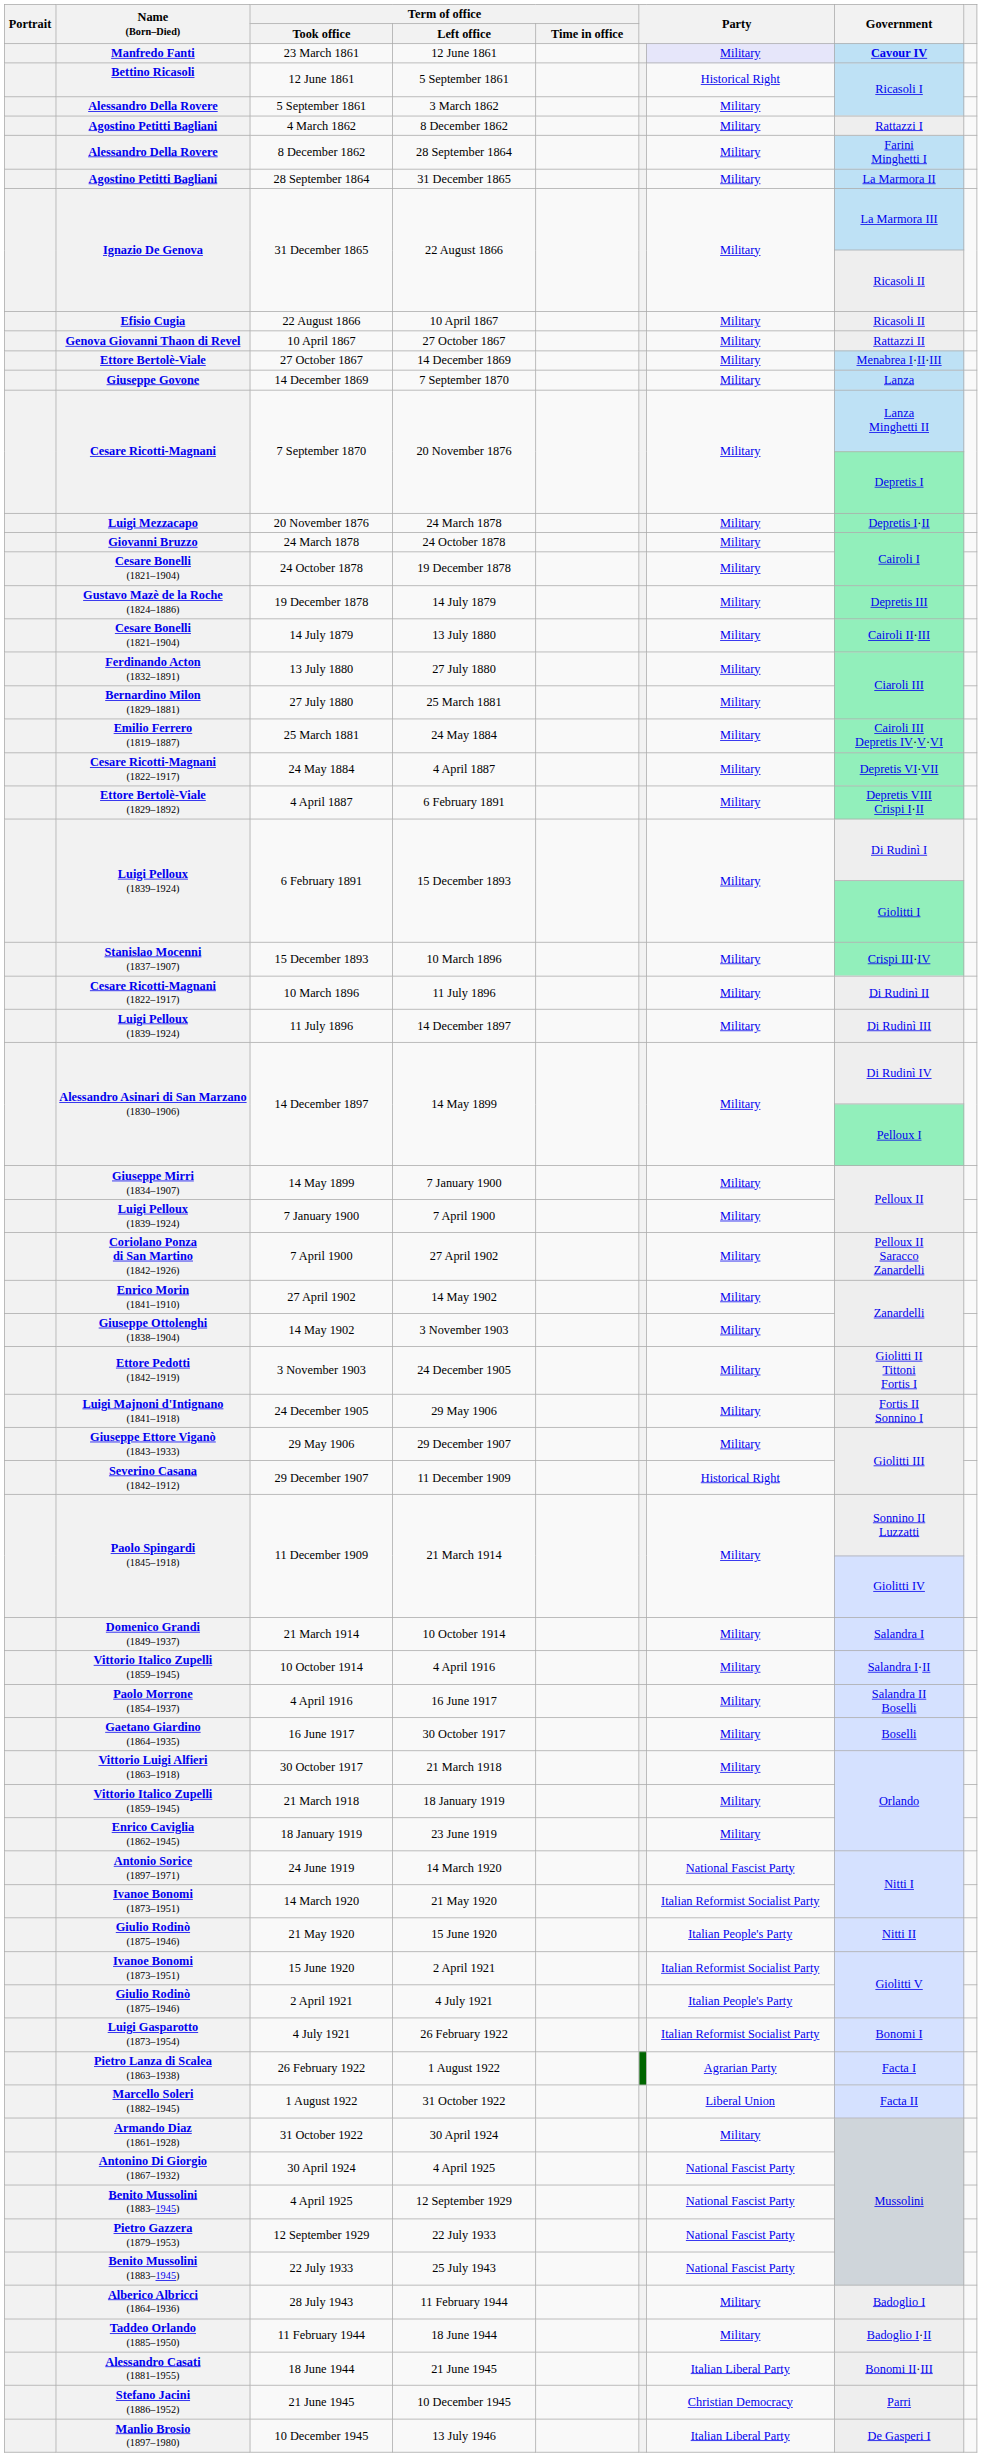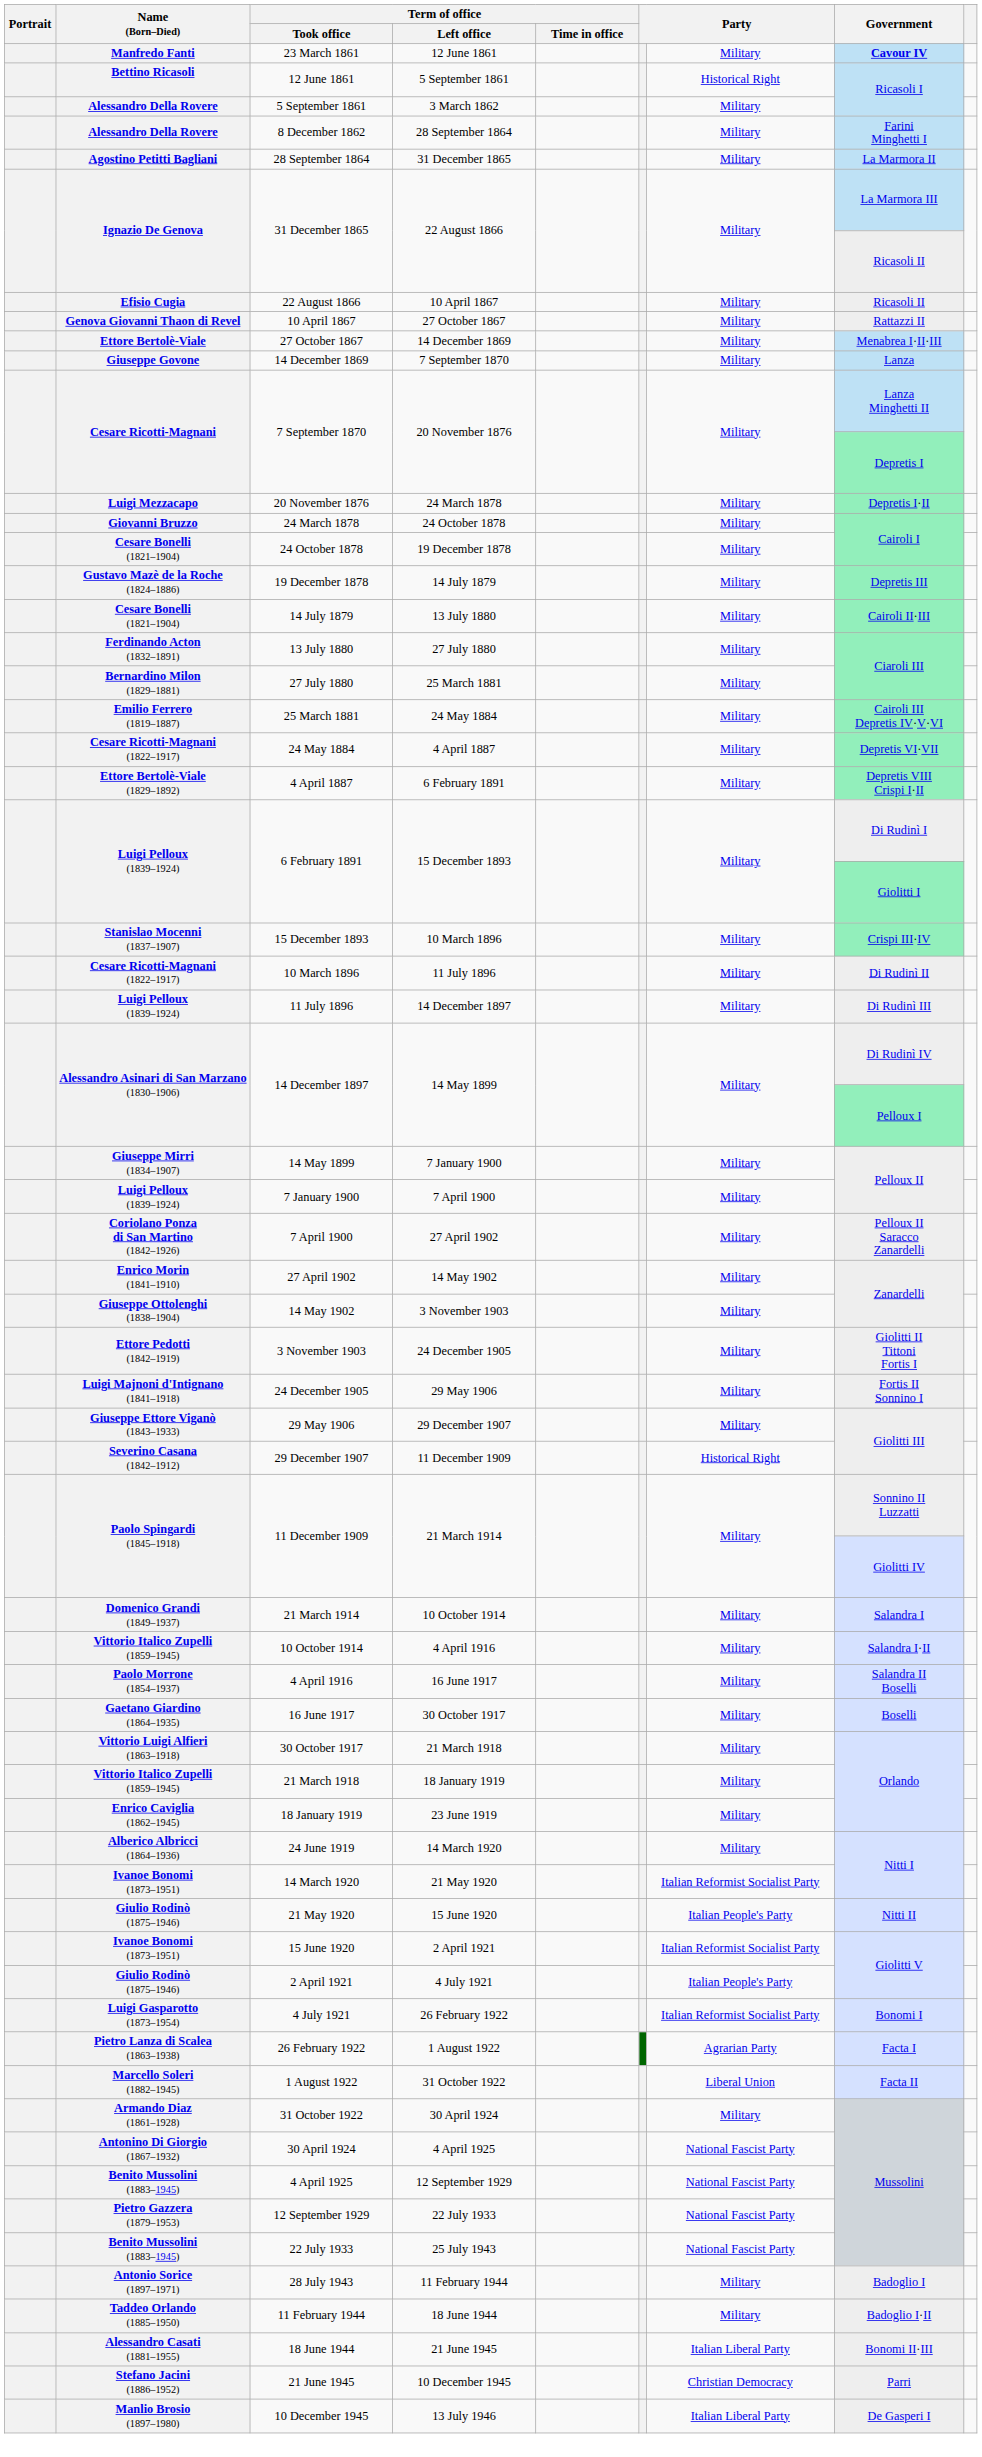(740, 53) lavender background -> (740, 53) no background
- row: (321, 125)
(153, 1867) Antonio Sorice (1897–1971) -> (153, 1848) Alberico Albricci (1864–1936)
(740, 1867) National Fascist Party -> (740, 1848) Military
(153, 2302) Alberico Albricci (1864–1936) -> (153, 2282) Antonio Sorice (1897–1971)
